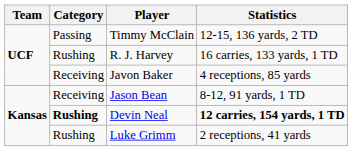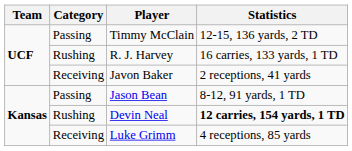(255, 75) 4 receptions, 85 yards -> (255, 75) 2 receptions, 41 yards
(78, 95) Receiving -> (72, 95) Passing
(75, 115) bold -> (74, 115) normal
(74, 135) Rushing -> (78, 135) Receiving
(255, 135) 2 receptions, 41 yards -> (255, 135) 4 receptions, 85 yards
